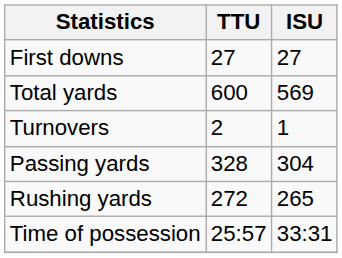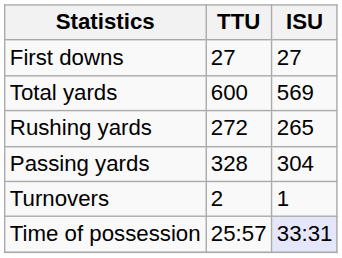rows swapped: (81, 198) <-> (59, 128)
(305, 234) no background -> (305, 234) lavender background
